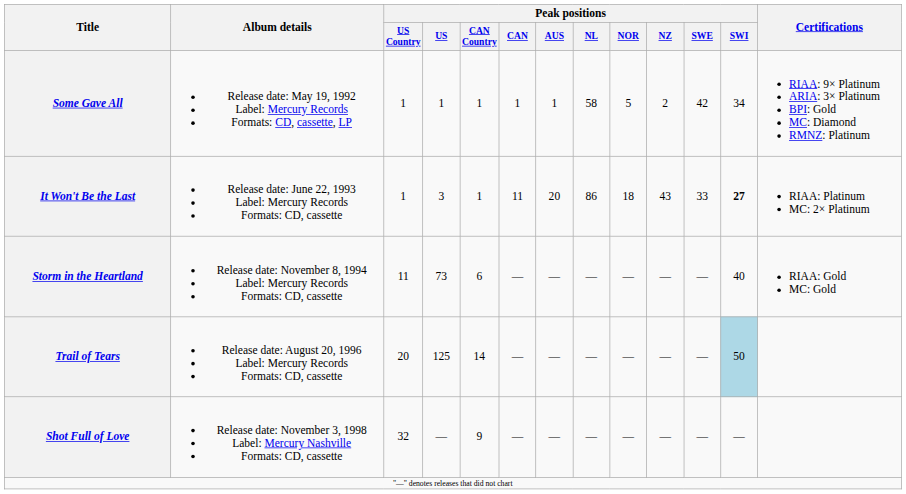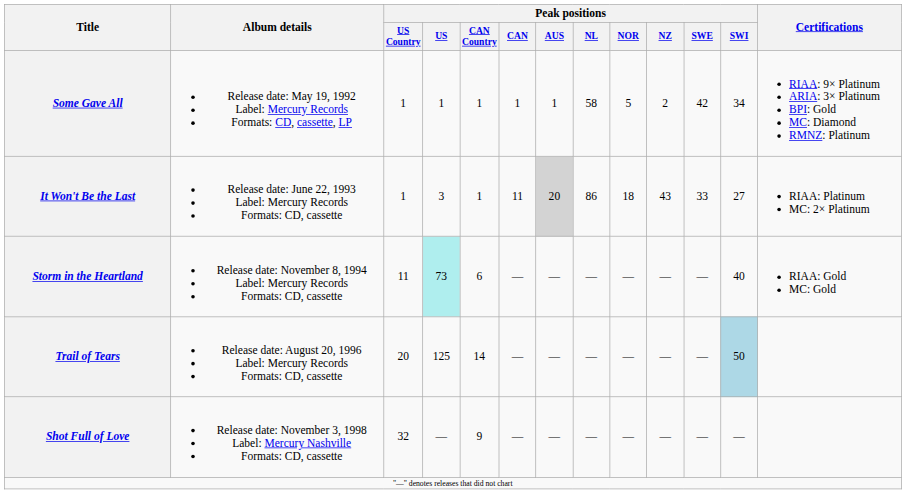(554, 196) no background -> (554, 196) lightgrey background
(739, 196) bold -> (739, 196) normal
(441, 276) no background -> (441, 276) paleturquoise background
